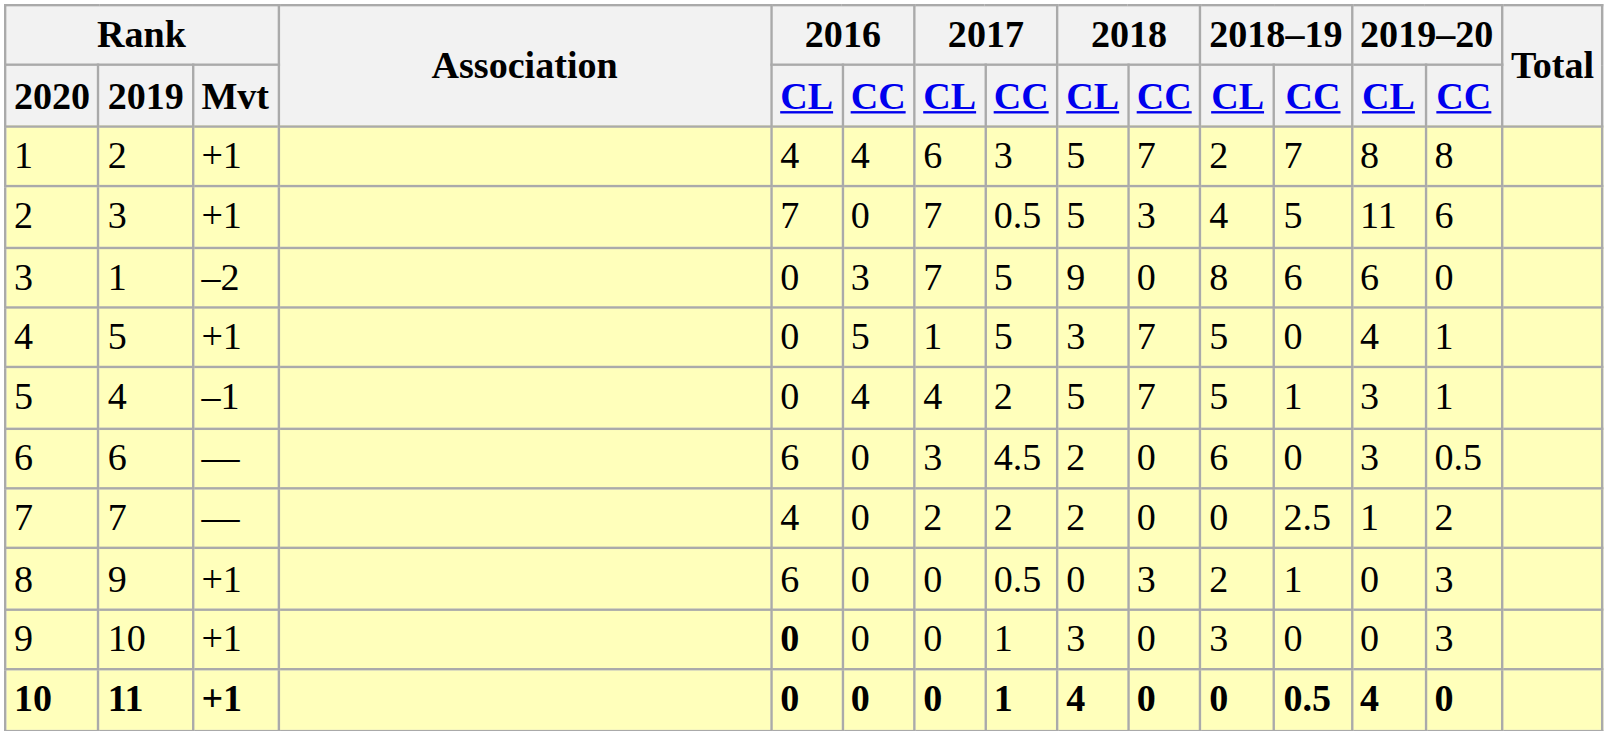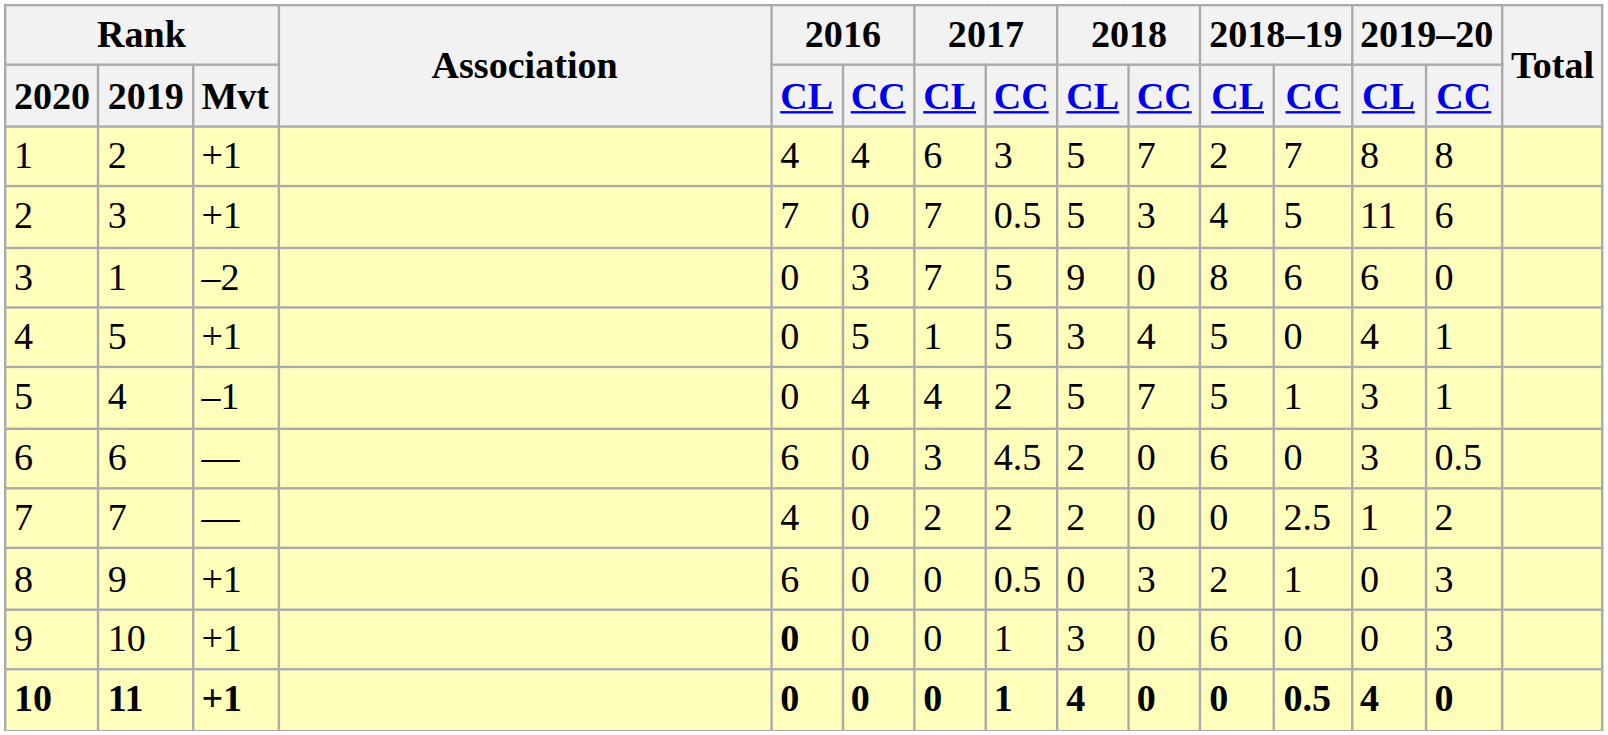(1146, 336) 7 -> (1146, 336) 4
(1219, 638) 3 -> (1219, 638) 6
